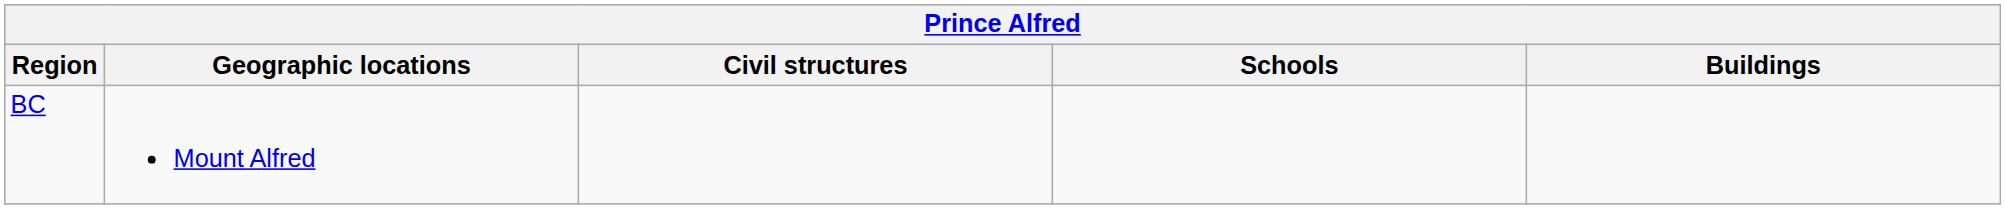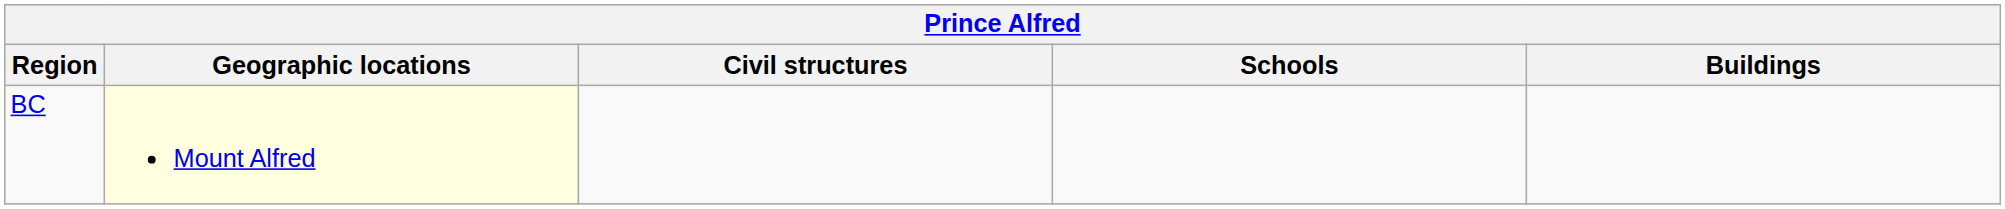(342, 159) no background -> (342, 159) lightyellow background
